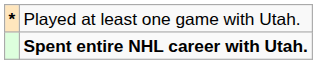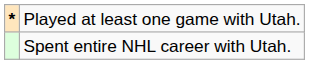(166, 46) bold -> (157, 46) normal
